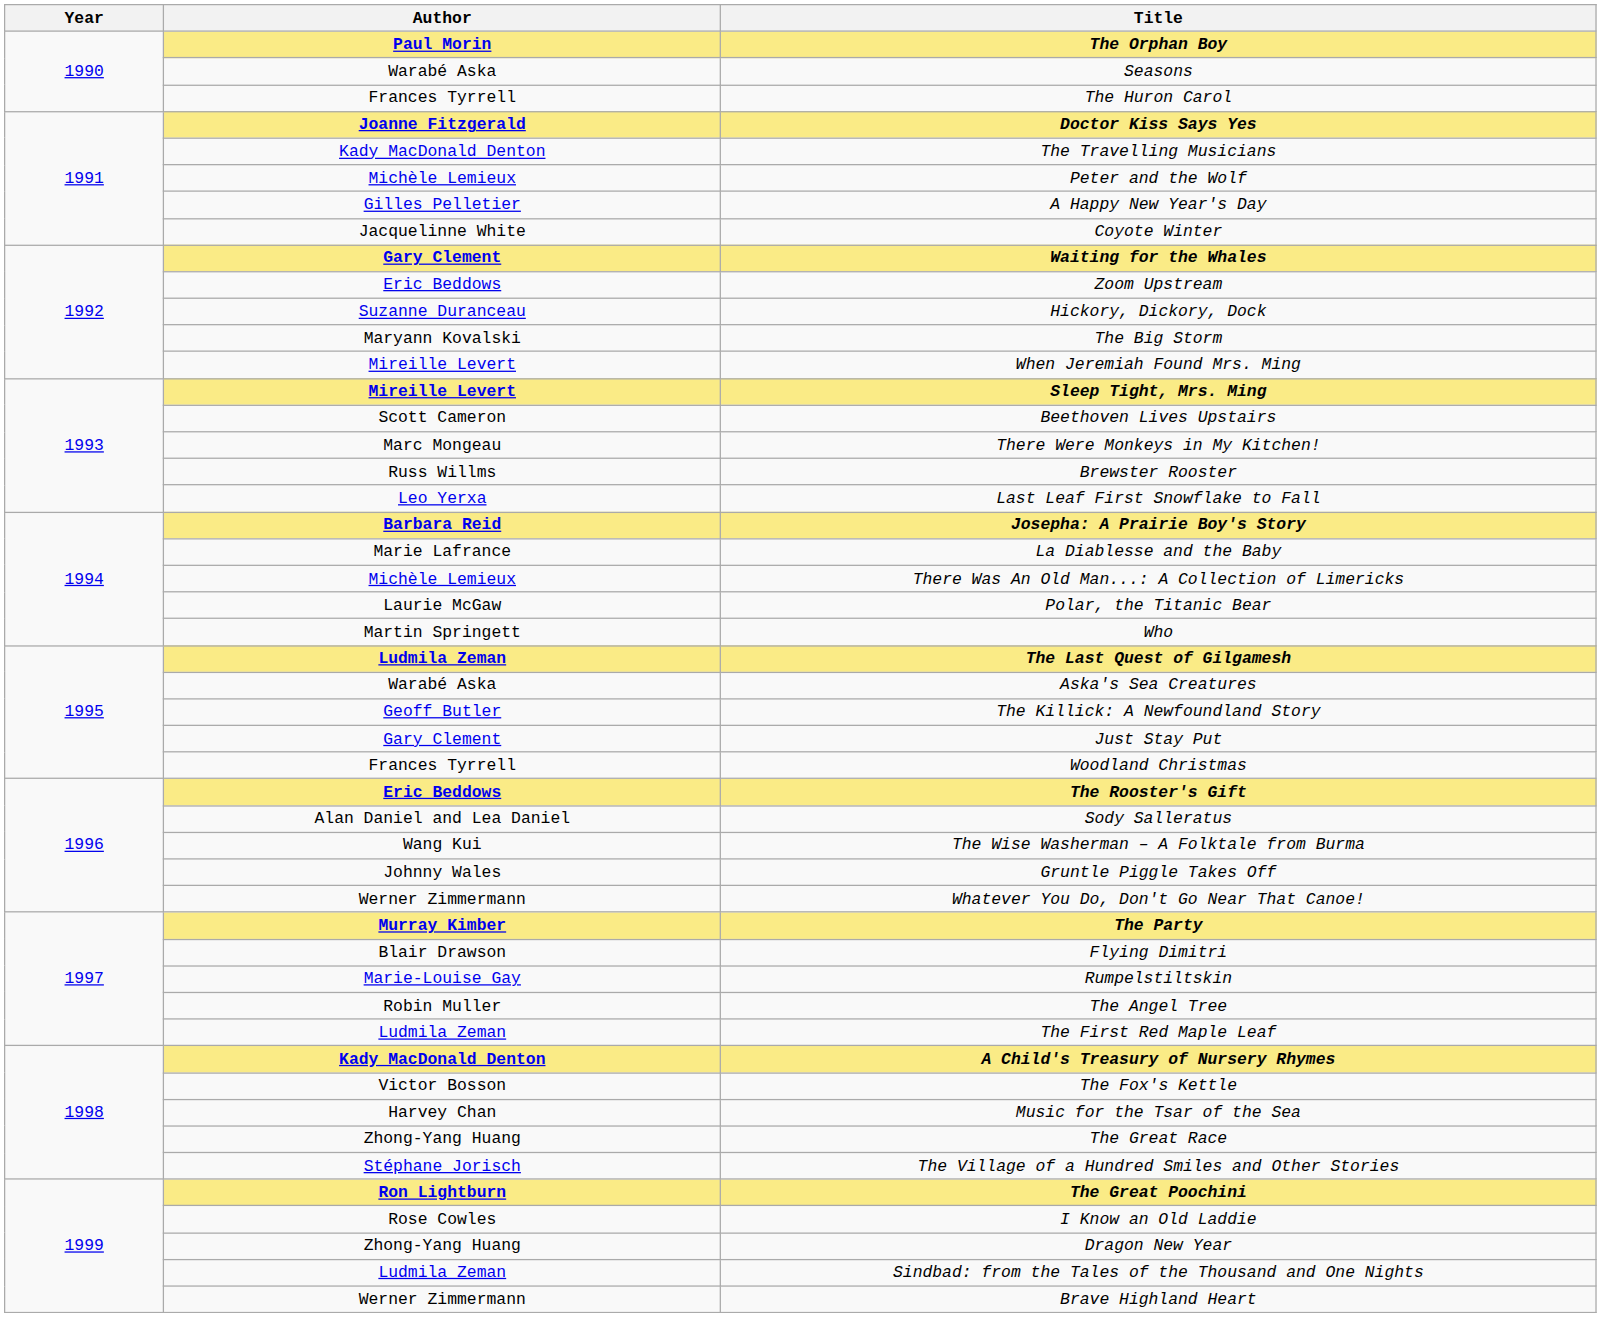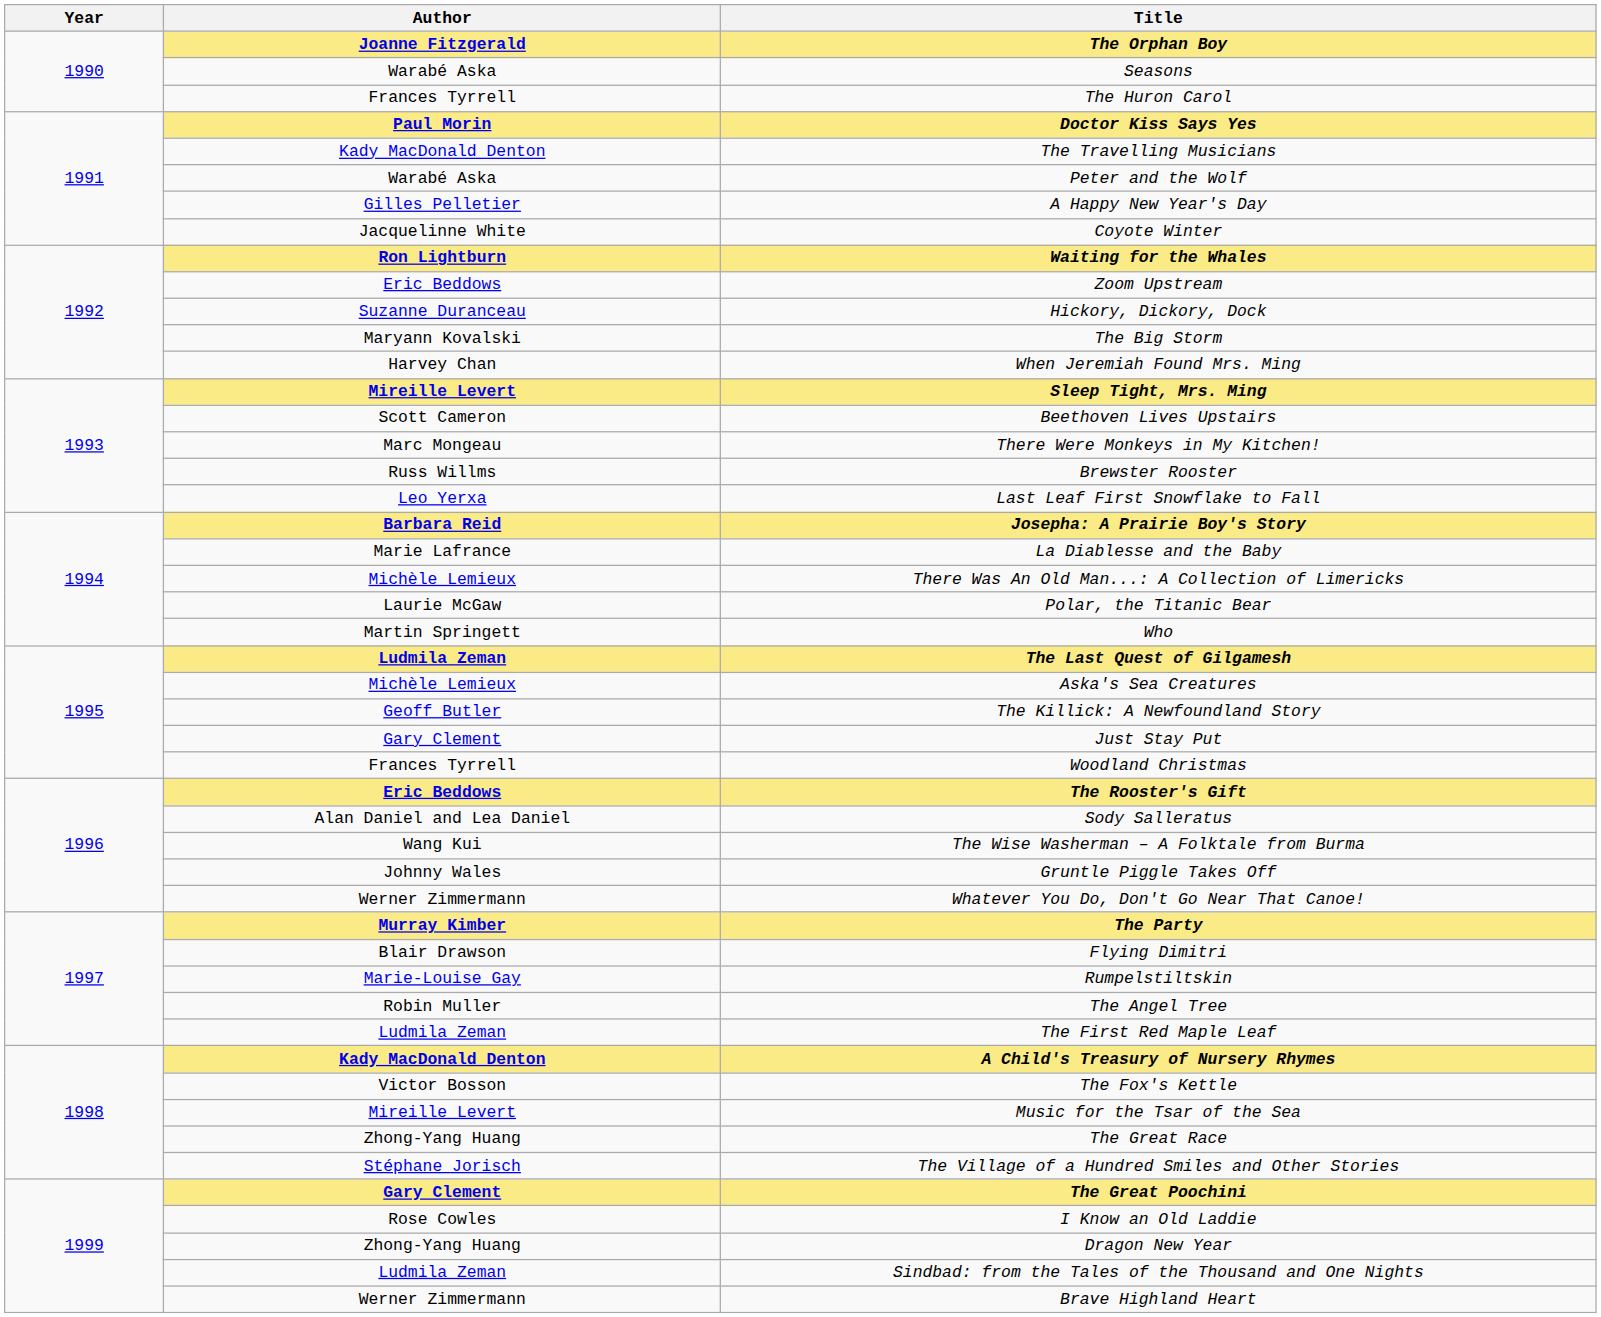(442, 45) Paul Morin -> (442, 45) Joanne Fitzgerald
(442, 125) Joanne Fitzgerald -> (442, 125) Paul Morin
(442, 178) Michèle Lemieux -> (442, 178) Warabé Aska
(442, 258) Gary Clement -> (442, 258) Ron Lightburn
(442, 365) Mireille Levert -> (442, 365) Harvey Chan
(442, 685) Warabé Aska -> (442, 685) Michèle Lemieux
(442, 1113) Harvey Chan -> (442, 1113) Mireille Levert
(442, 1193) Ron Lightburn -> (442, 1193) Gary Clement
